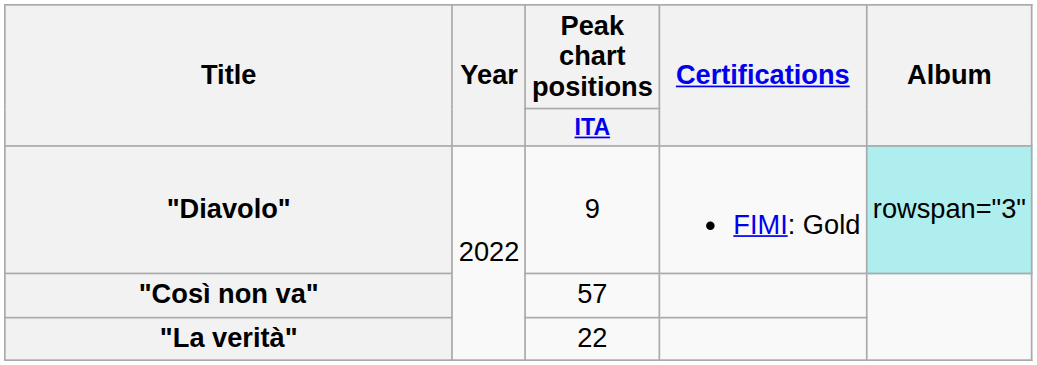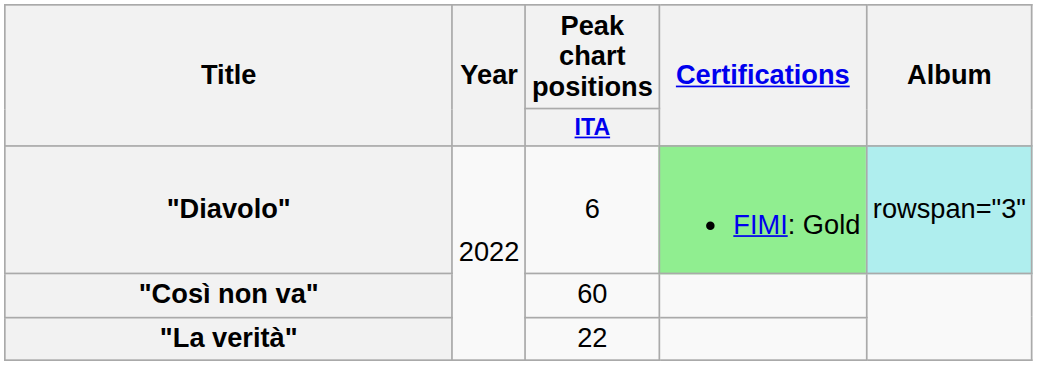(592, 209) 9 -> (592, 209) 6
(763, 225) no background -> (763, 225) lightgreen background
(592, 294) 57 -> (592, 294) 60
